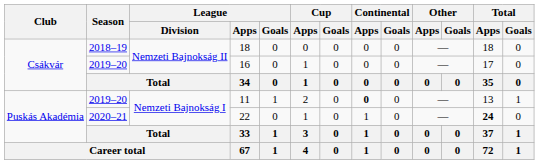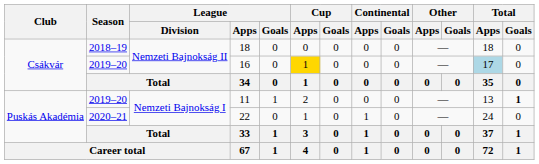(305, 64) no background -> (305, 64) gold background
(488, 64) no background -> (488, 64) lightblue background
(366, 99) bold -> (366, 99) normal
(518, 99) normal -> (518, 99) bold
(488, 116) bold -> (488, 116) normal
